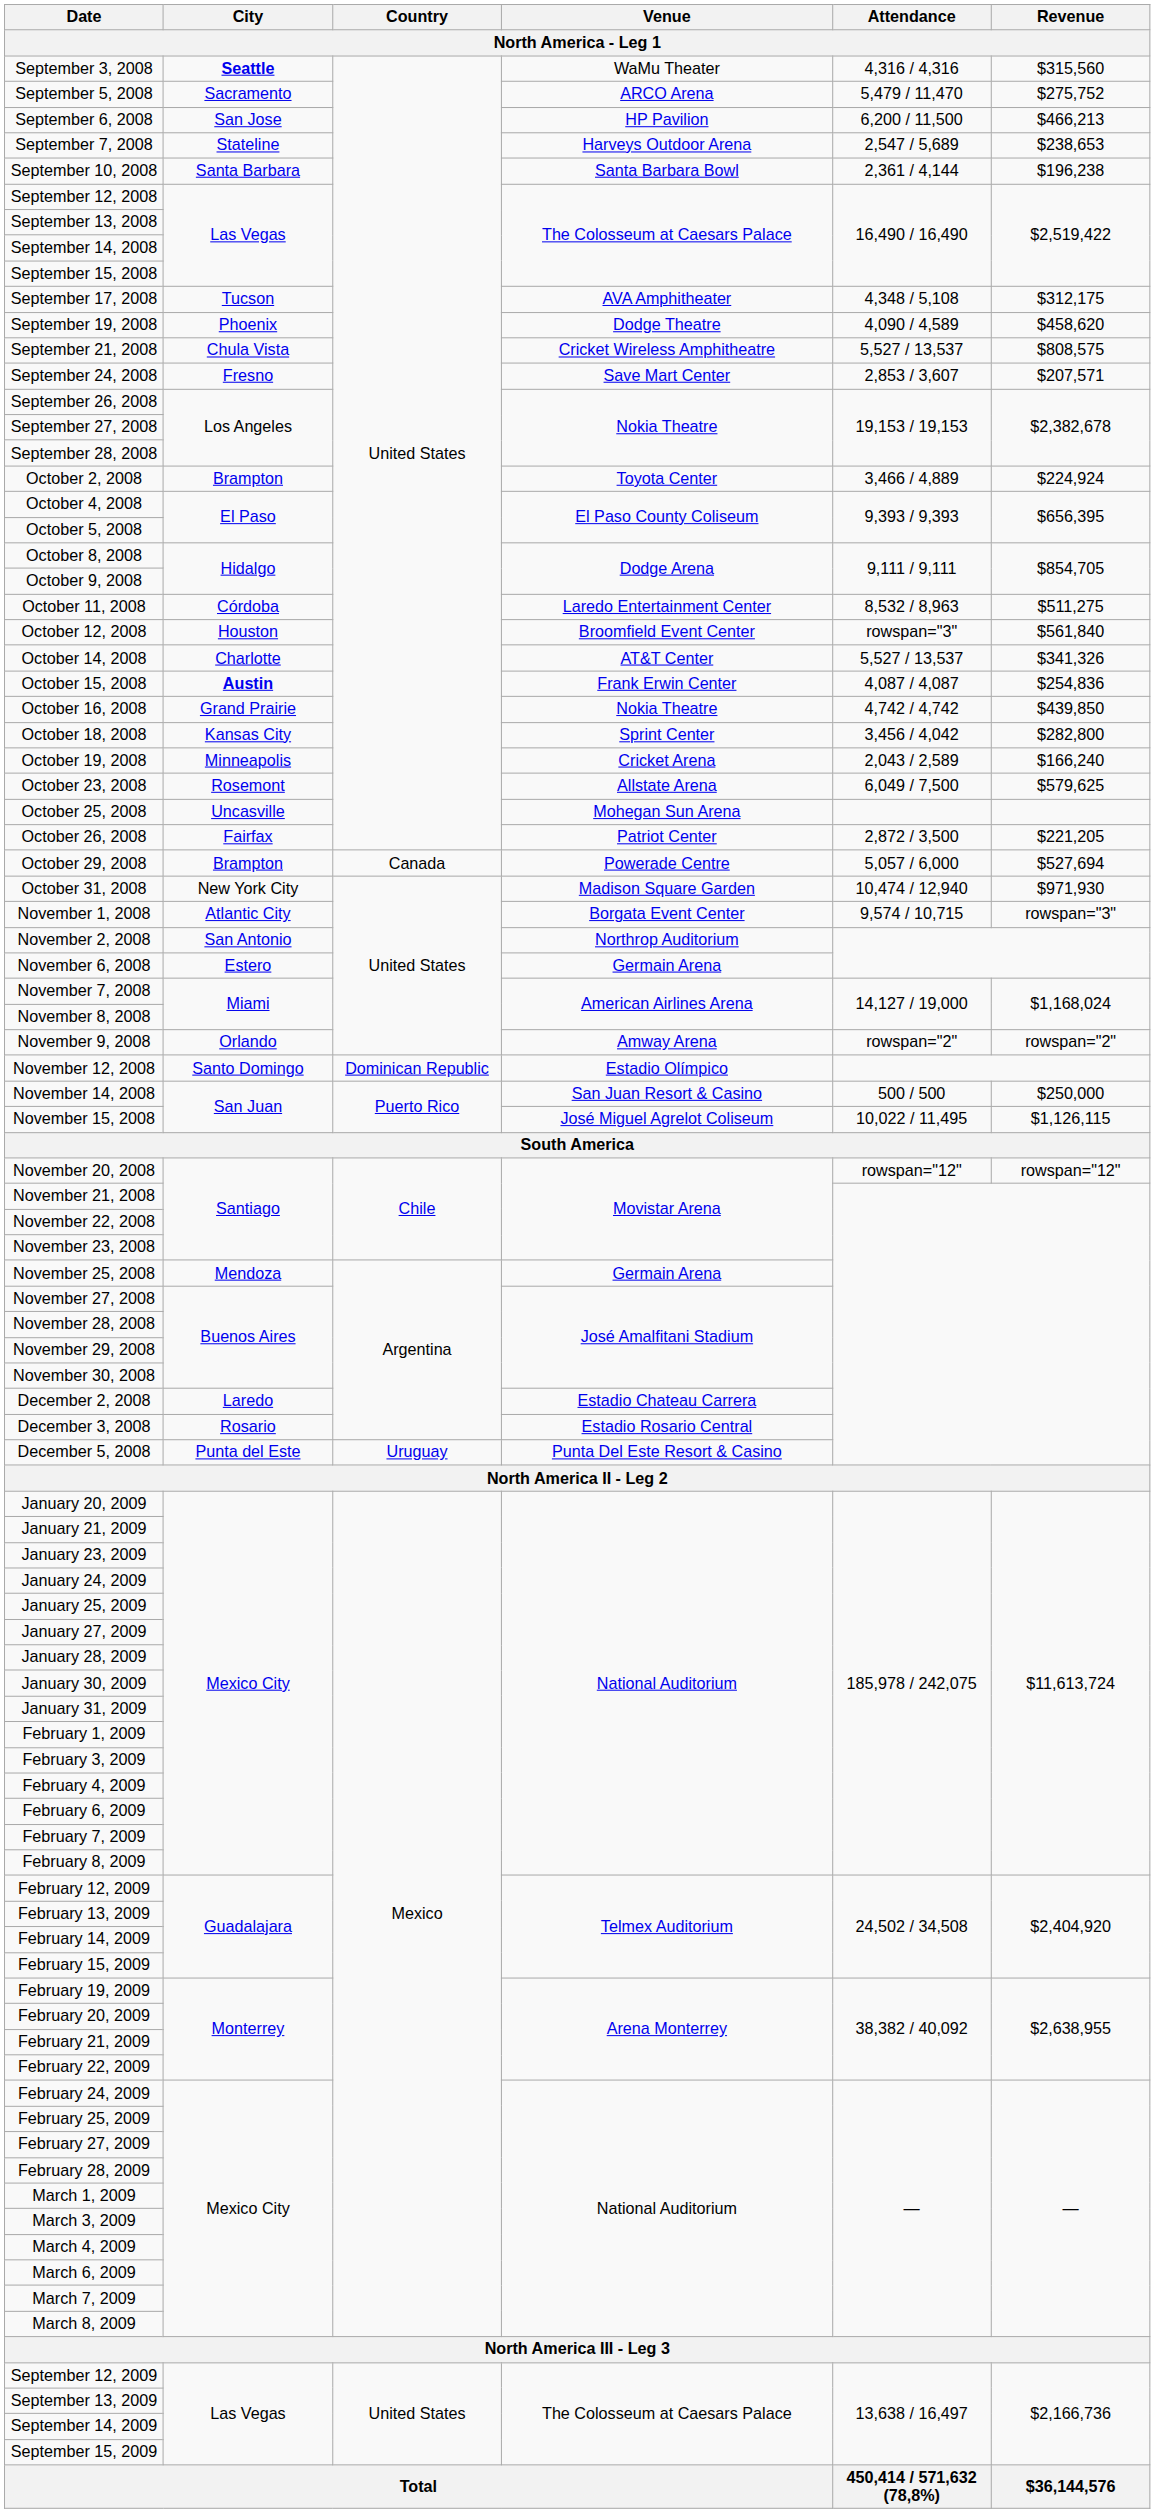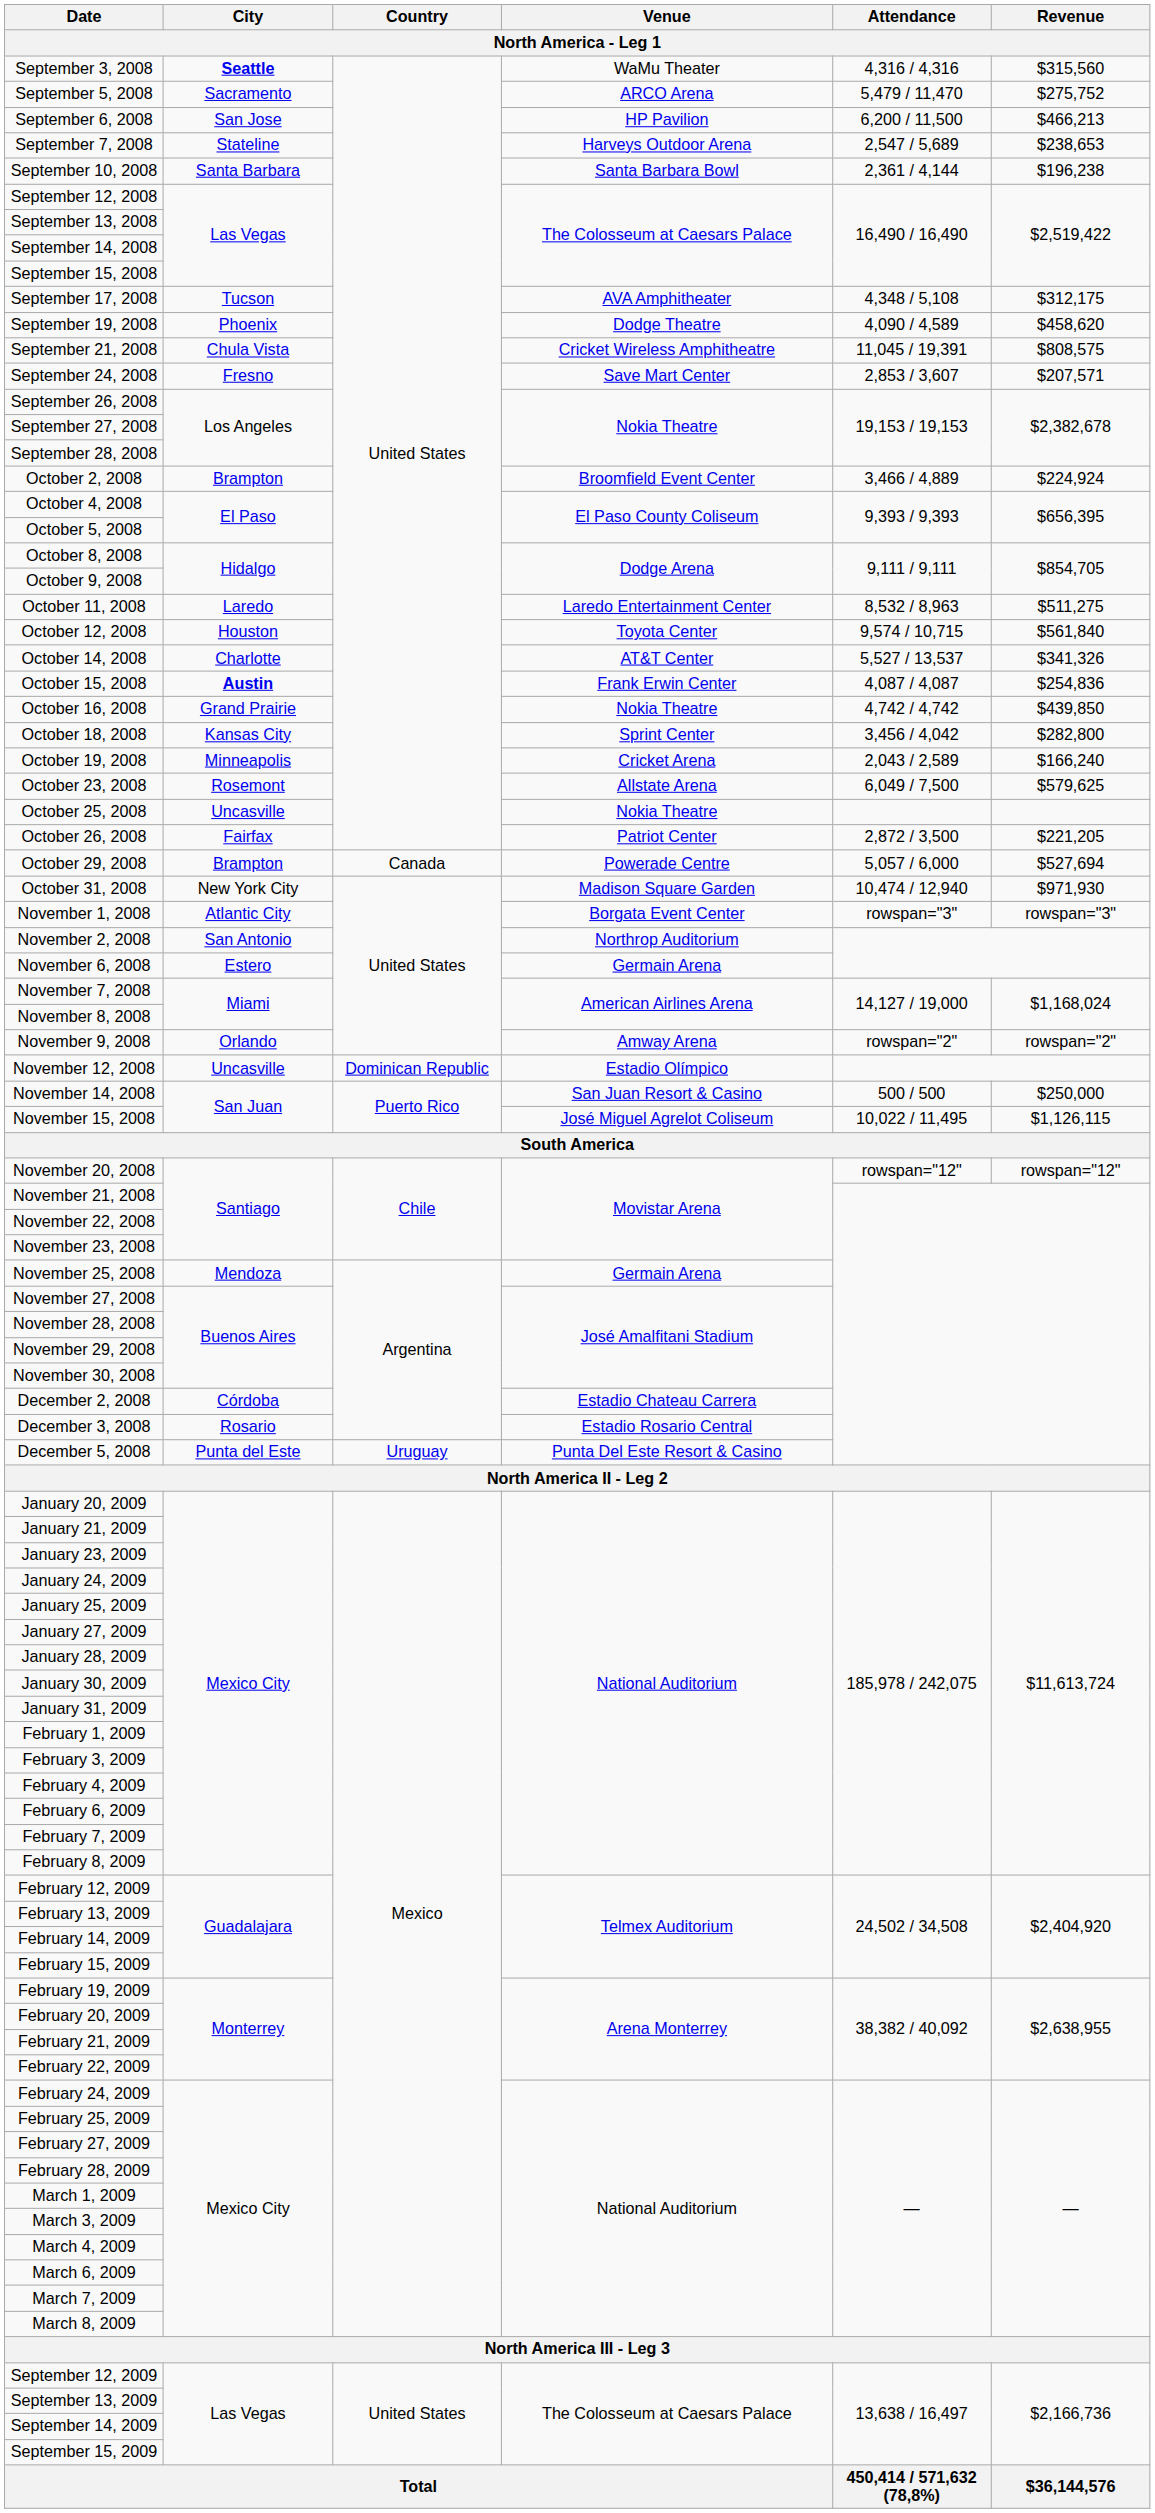(912, 350) 5,527 / 13,537 -> (912, 350) 11,045 / 19,391
(667, 478) Toyota Center -> (667, 478) Broomfield Event Center
(248, 606) Córdoba -> (248, 606) Laredo
(667, 632) Broomfield Event Center -> (667, 632) Toyota Center
(912, 632) rowspan="3" -> (912, 632) 9,574 / 10,715
(667, 811) Mohegan Sun Arena -> (667, 811) Nokia Theatre
(912, 914) 9,574 / 10,715 -> (912, 914) rowspan="3"
(248, 1068) Santo Domingo -> (248, 1068) Uncasville
(248, 1401) Laredo -> (248, 1401) Córdoba
